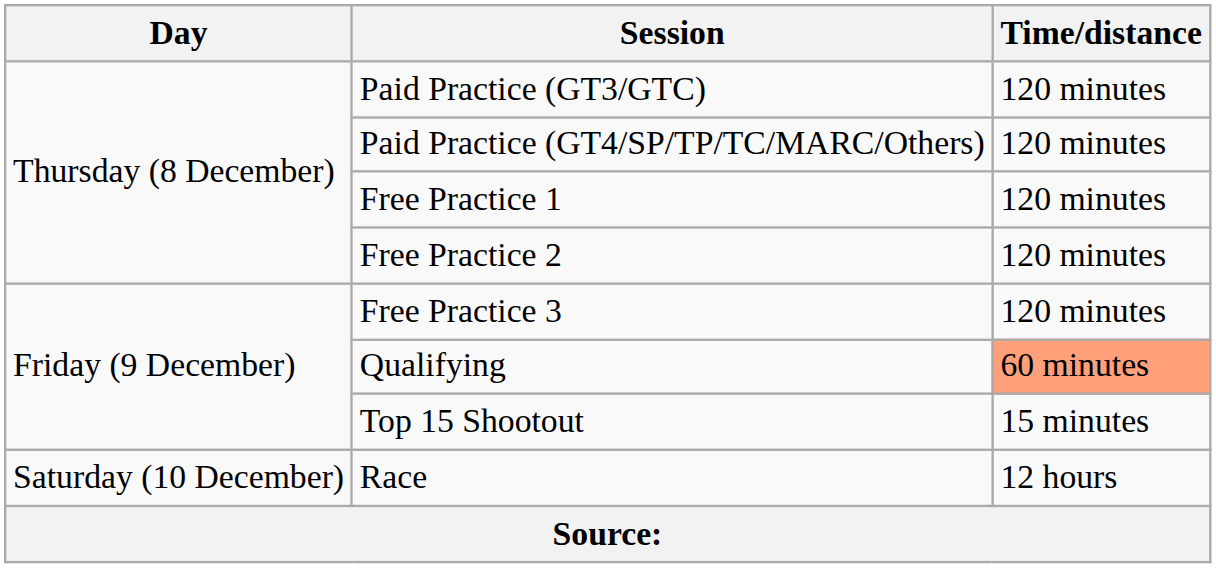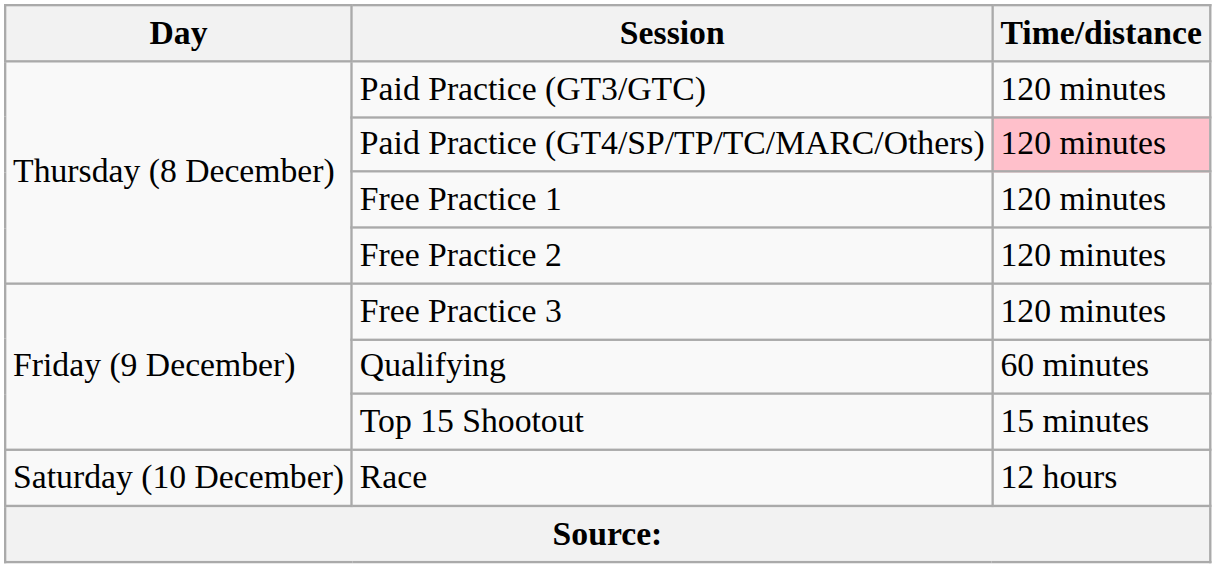(1083, 143) no background -> (1083, 143) pink background
(1075, 366) lightsalmon background -> (1075, 366) no background
